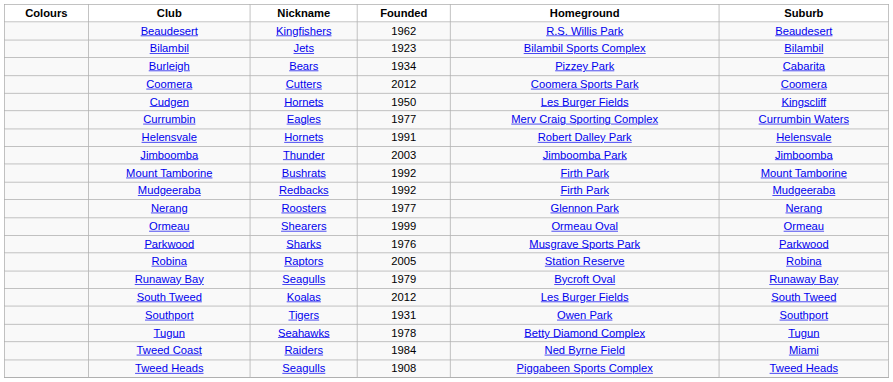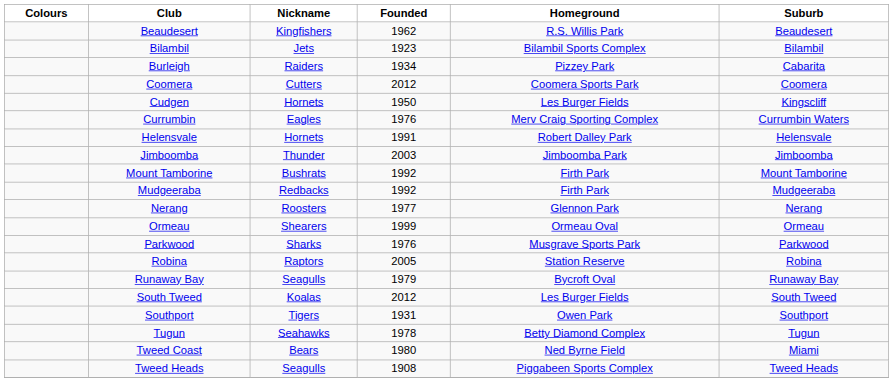(304, 66) Bears -> (304, 66) Raiders
(404, 119) 1977 -> (404, 119) 1976
(304, 350) Raiders -> (304, 350) Bears
(404, 350) 1984 -> (404, 350) 1980
